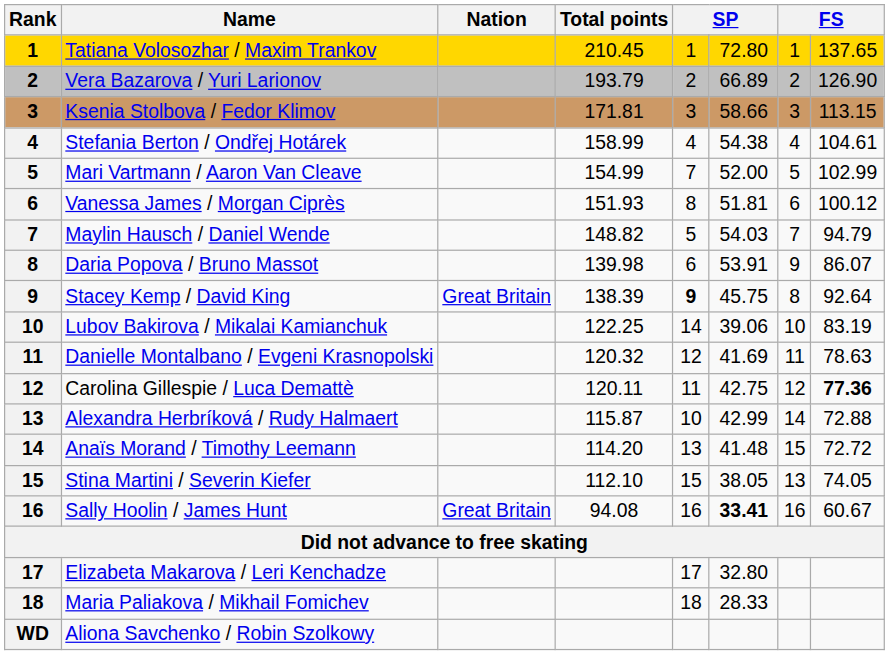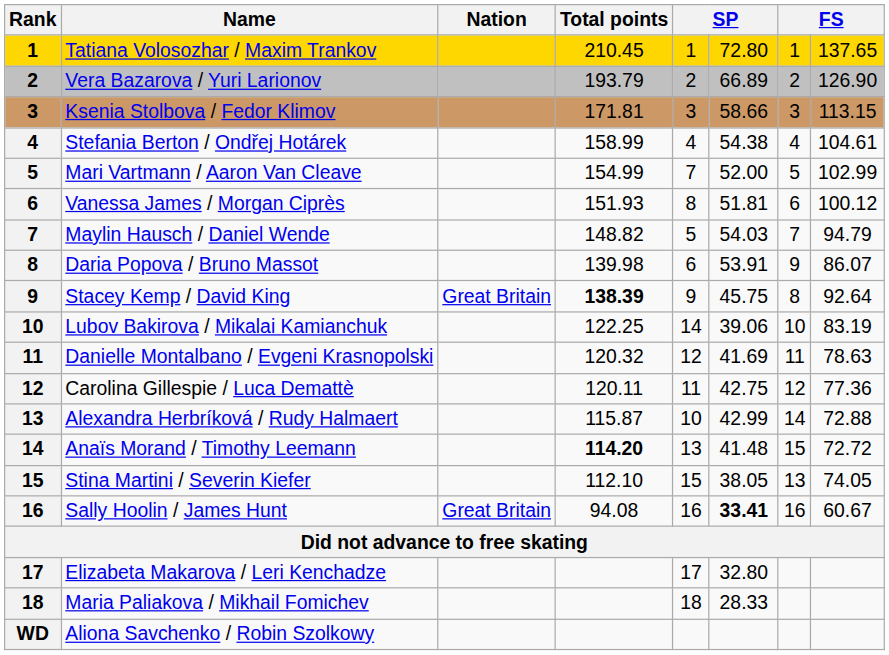(614, 296) normal -> (614, 296) bold
(691, 296) bold -> (691, 296) normal
(848, 388) bold -> (848, 388) normal
(614, 449) normal -> (614, 449) bold
